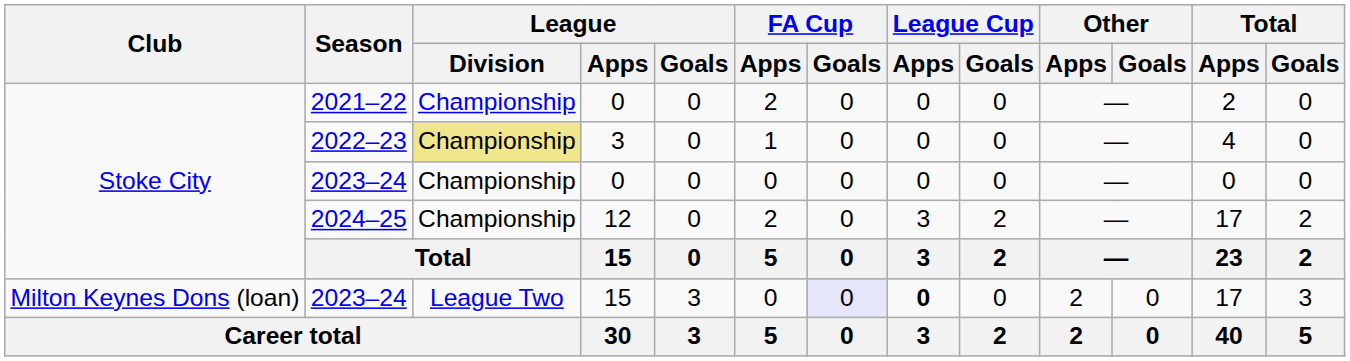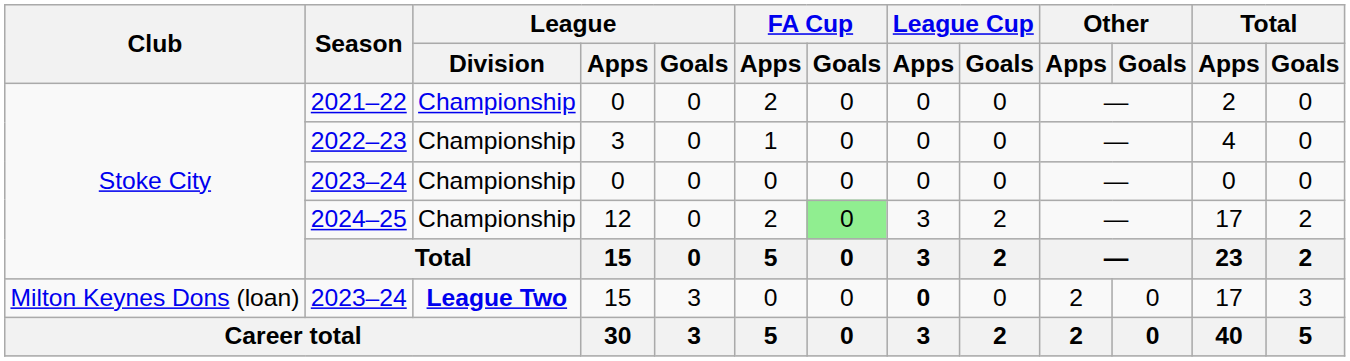(497, 141) khaki background -> (497, 141) no background
(847, 219) no background -> (847, 219) lightgreen background
(497, 297) normal -> (497, 297) bold
(847, 297) lavender background -> (847, 297) no background
